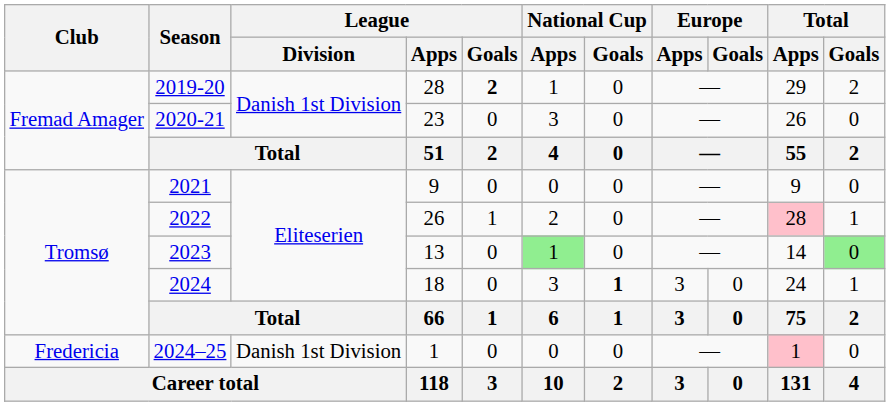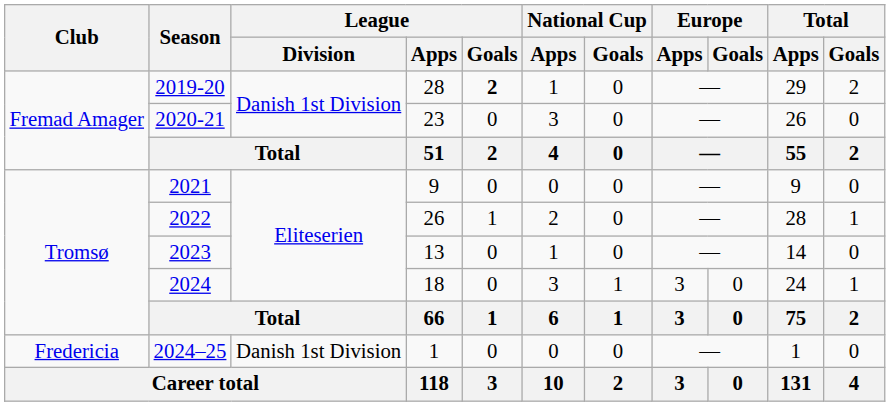(796, 218) pink background -> (796, 218) no background
(553, 251) lightgreen background -> (553, 251) no background
(854, 251) lightgreen background -> (854, 251) no background
(618, 284) bold -> (618, 284) normal
(796, 350) pink background -> (796, 350) no background
